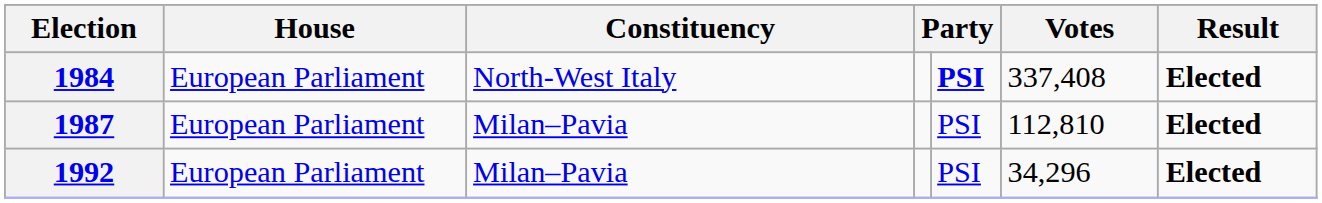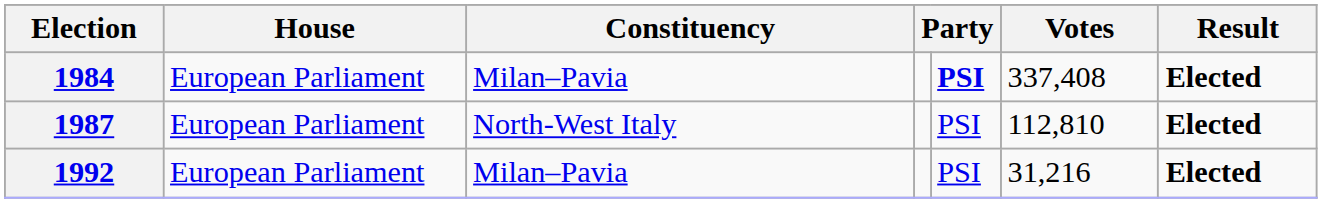(575, 76) North-West Italy -> (550, 76) Milan–Pavia
(550, 124) Milan–Pavia -> (575, 124) North-West Italy
(1049, 172) 34,296 -> (1049, 172) 31,216
